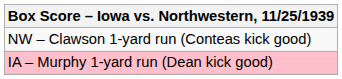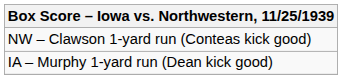(140, 62) pink background -> (140, 62) no background
